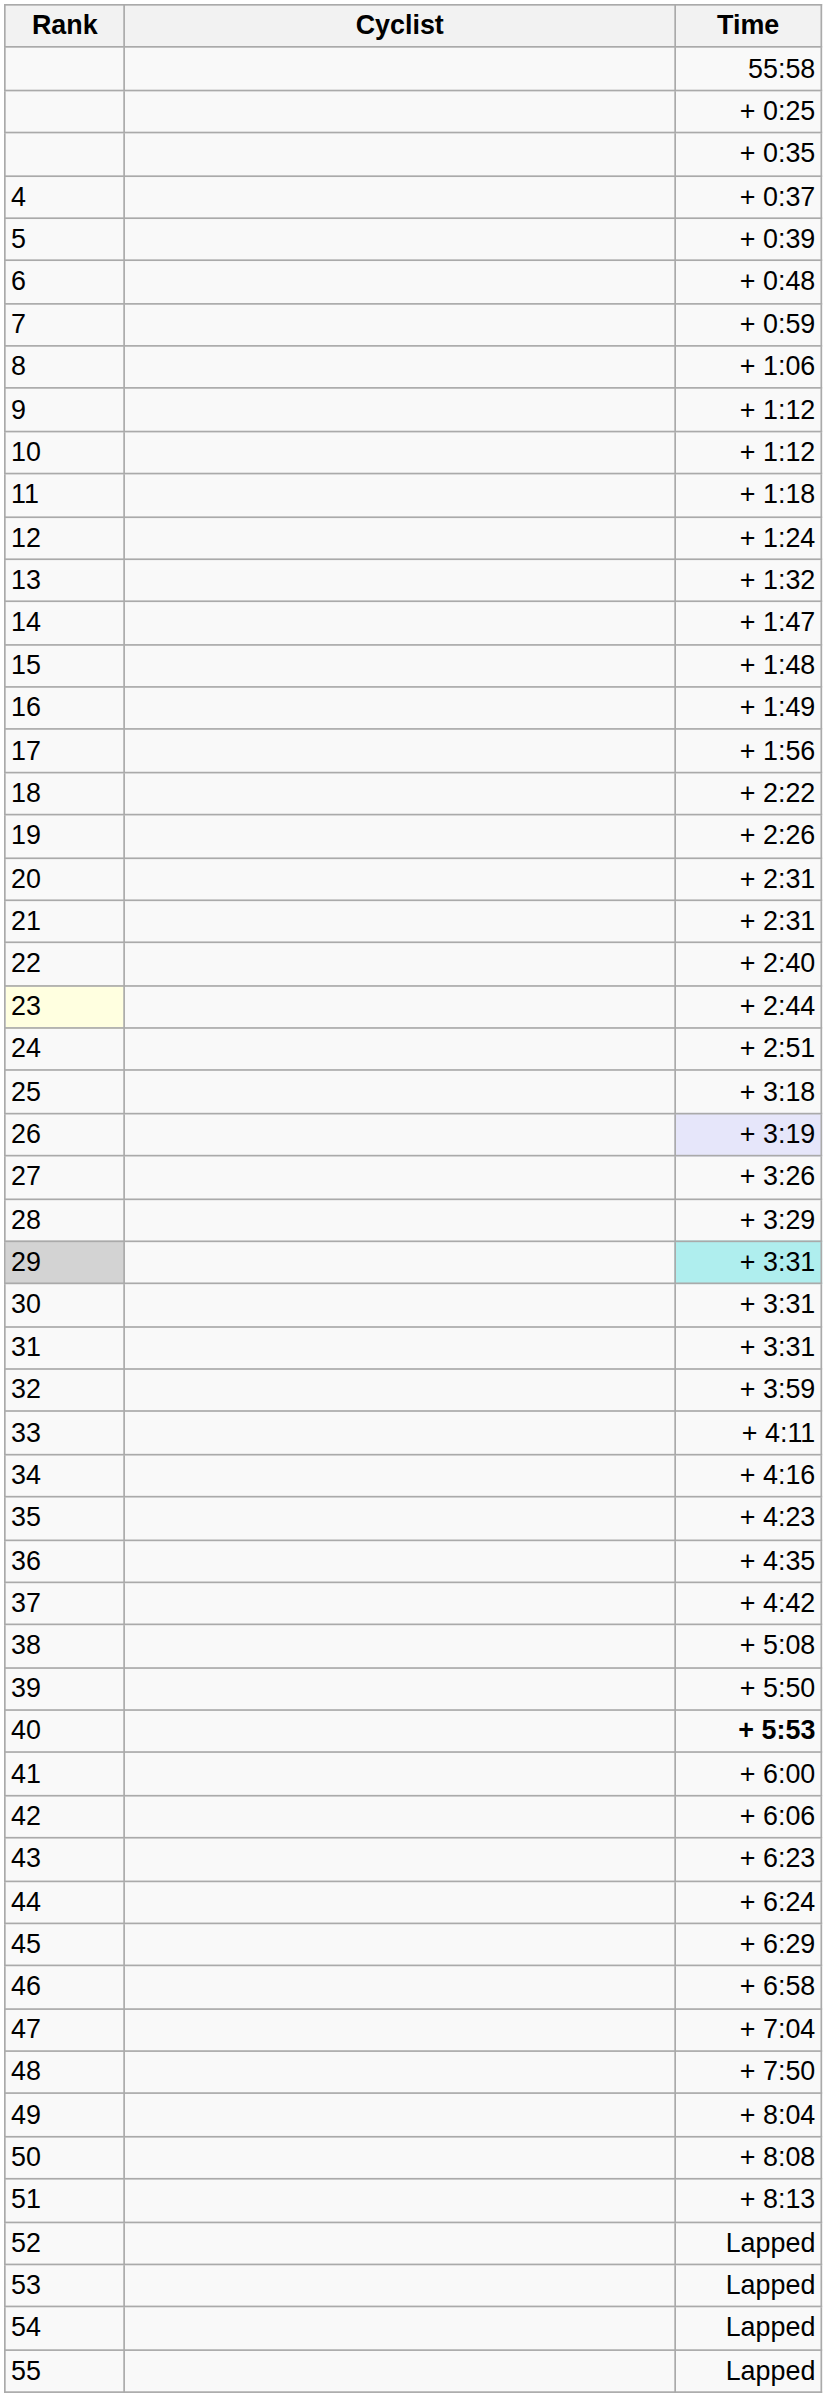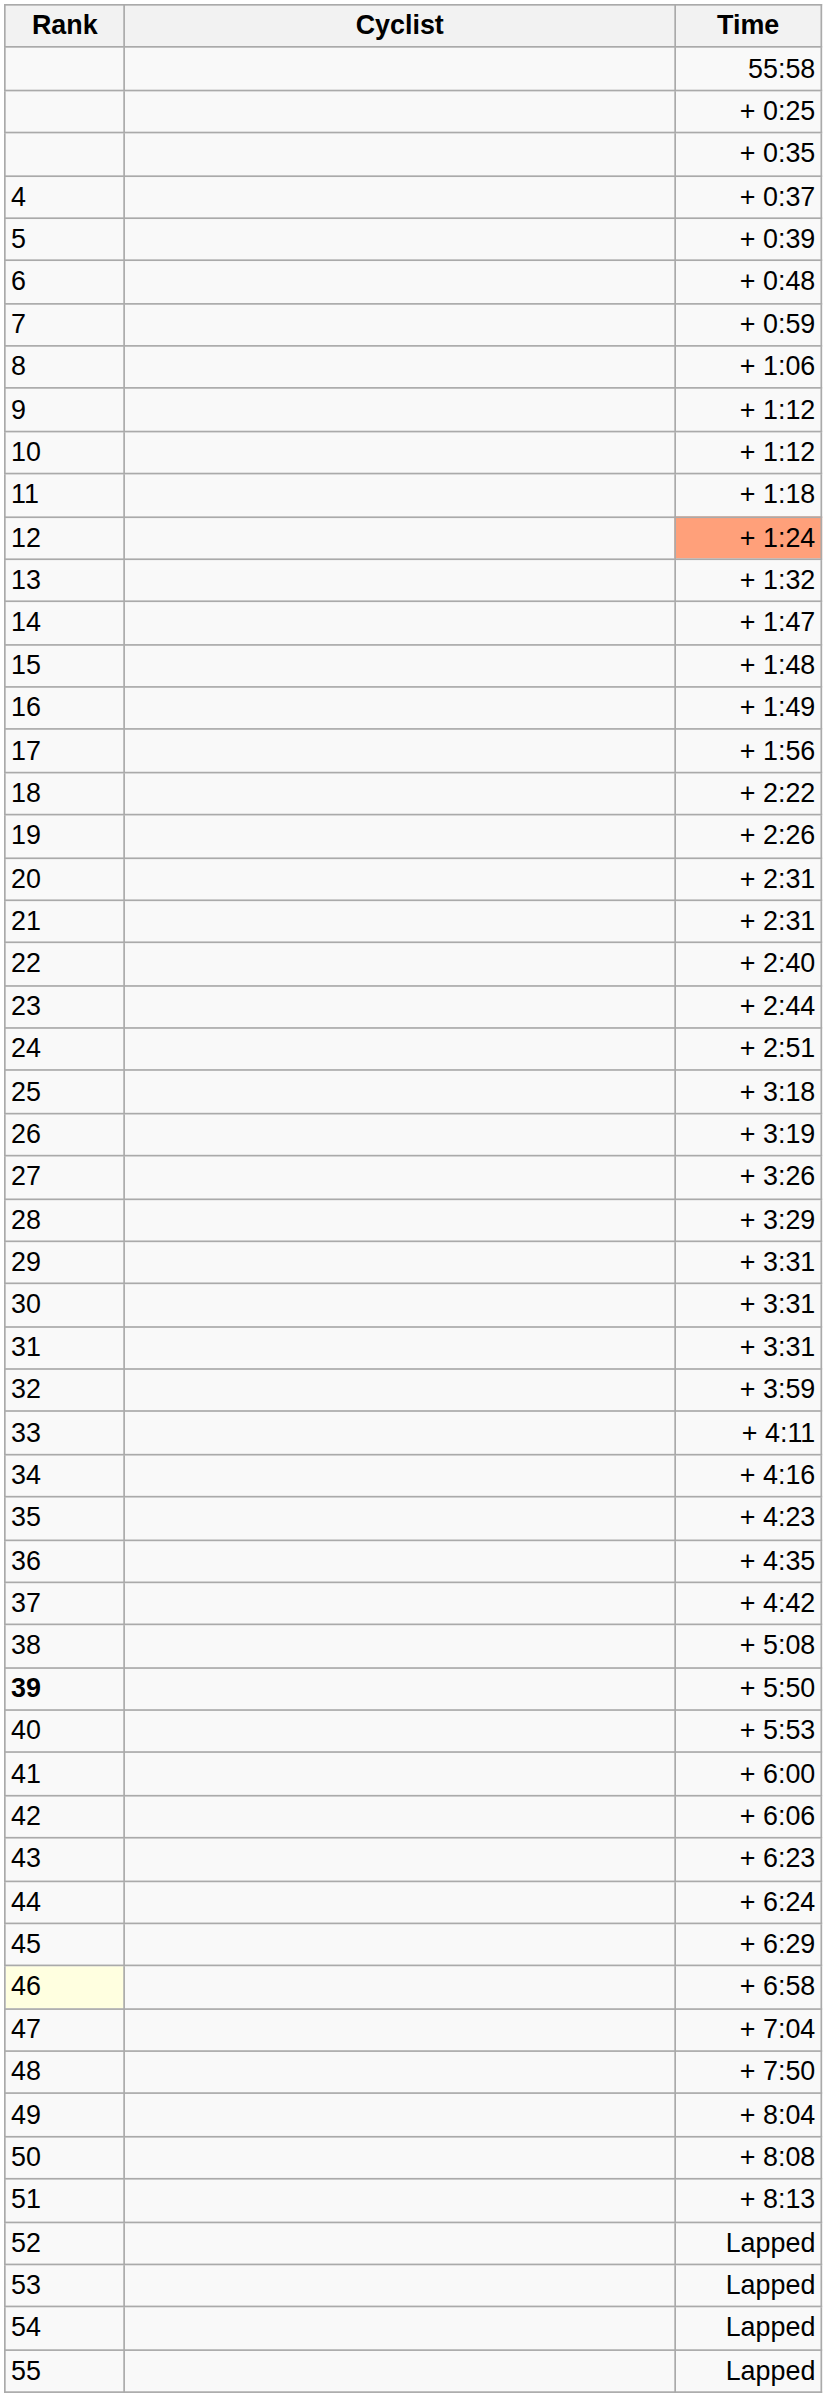(778, 537) no background -> (778, 537) lightsalmon background
(26, 1006) lightyellow background -> (26, 1006) no background
(778, 1134) lavender background -> (778, 1134) no background
(26, 1262) lightgrey background -> (26, 1262) no background
(778, 1262) paleturquoise background -> (778, 1262) no background
(26, 1688) normal -> (26, 1688) bold
(777, 1731) bold -> (778, 1731) normal
(26, 1986) no background -> (26, 1986) lightyellow background
